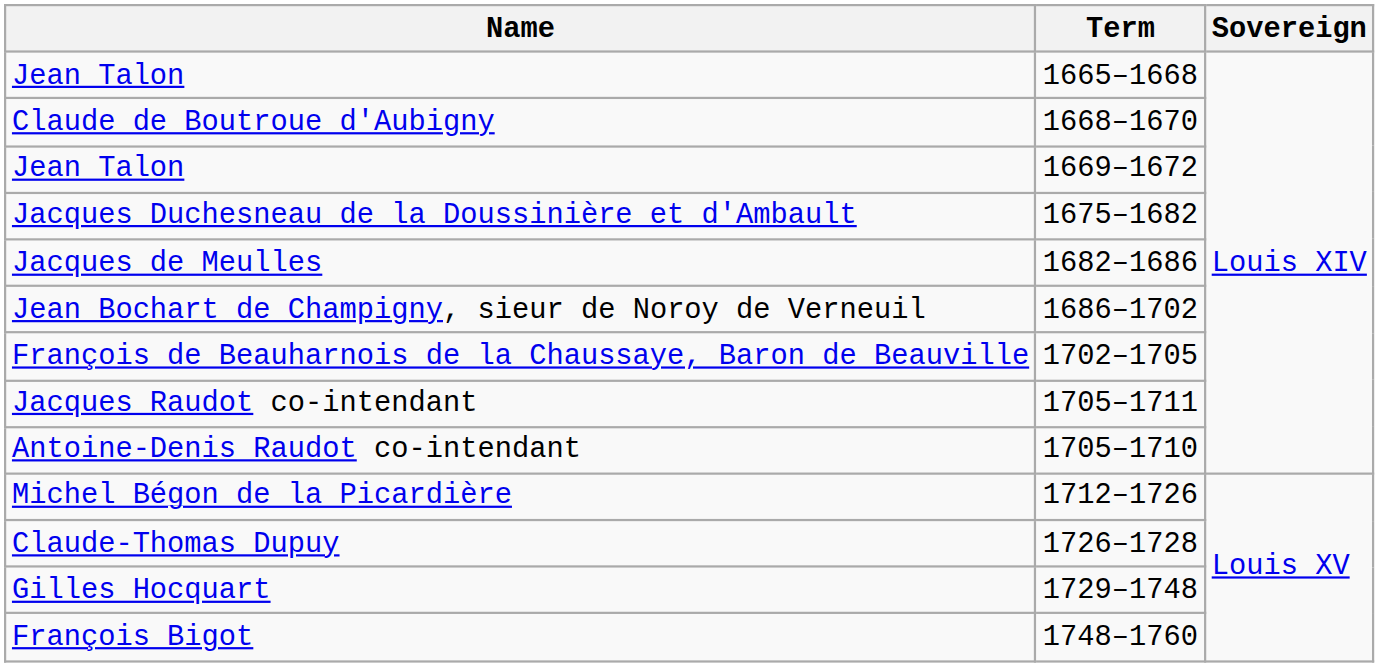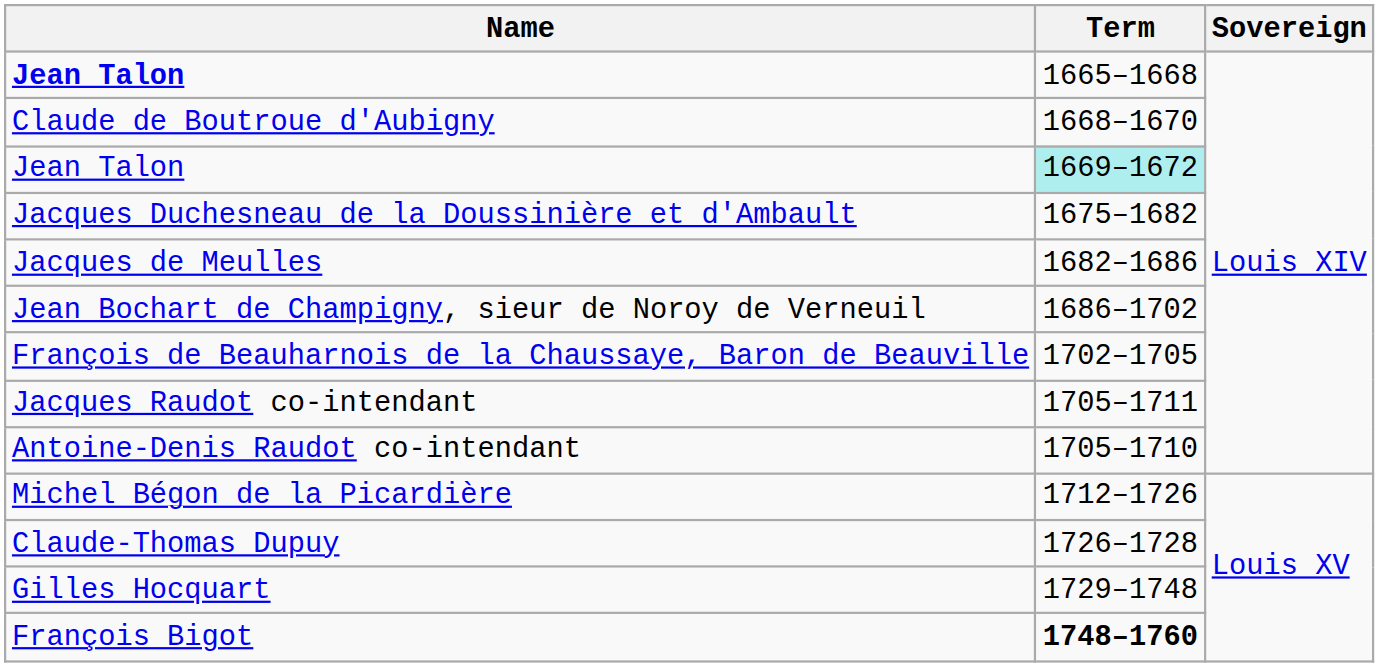(98, 75) normal -> (98, 75) bold
(1120, 169) no background -> (1120, 169) paleturquoise background
(1120, 637) normal -> (1120, 637) bold
